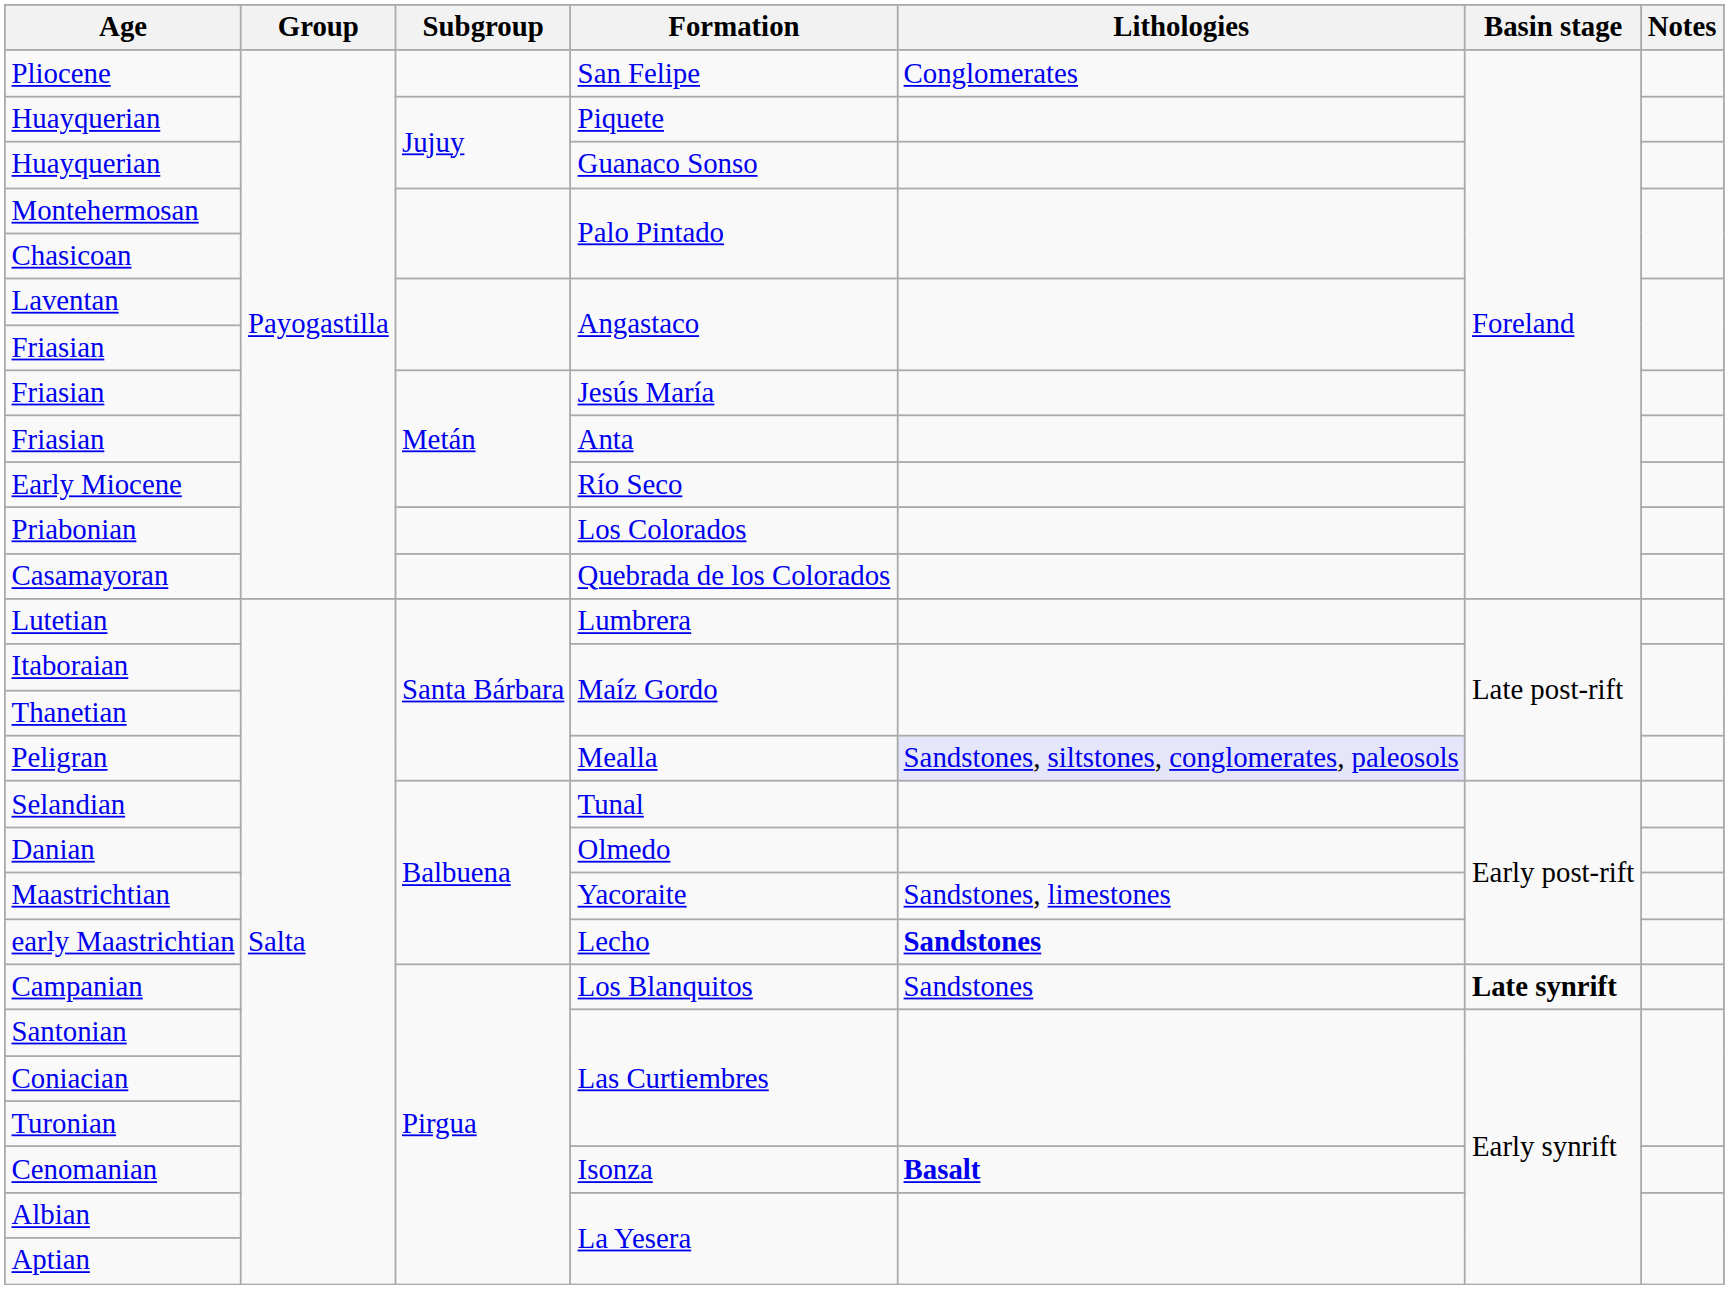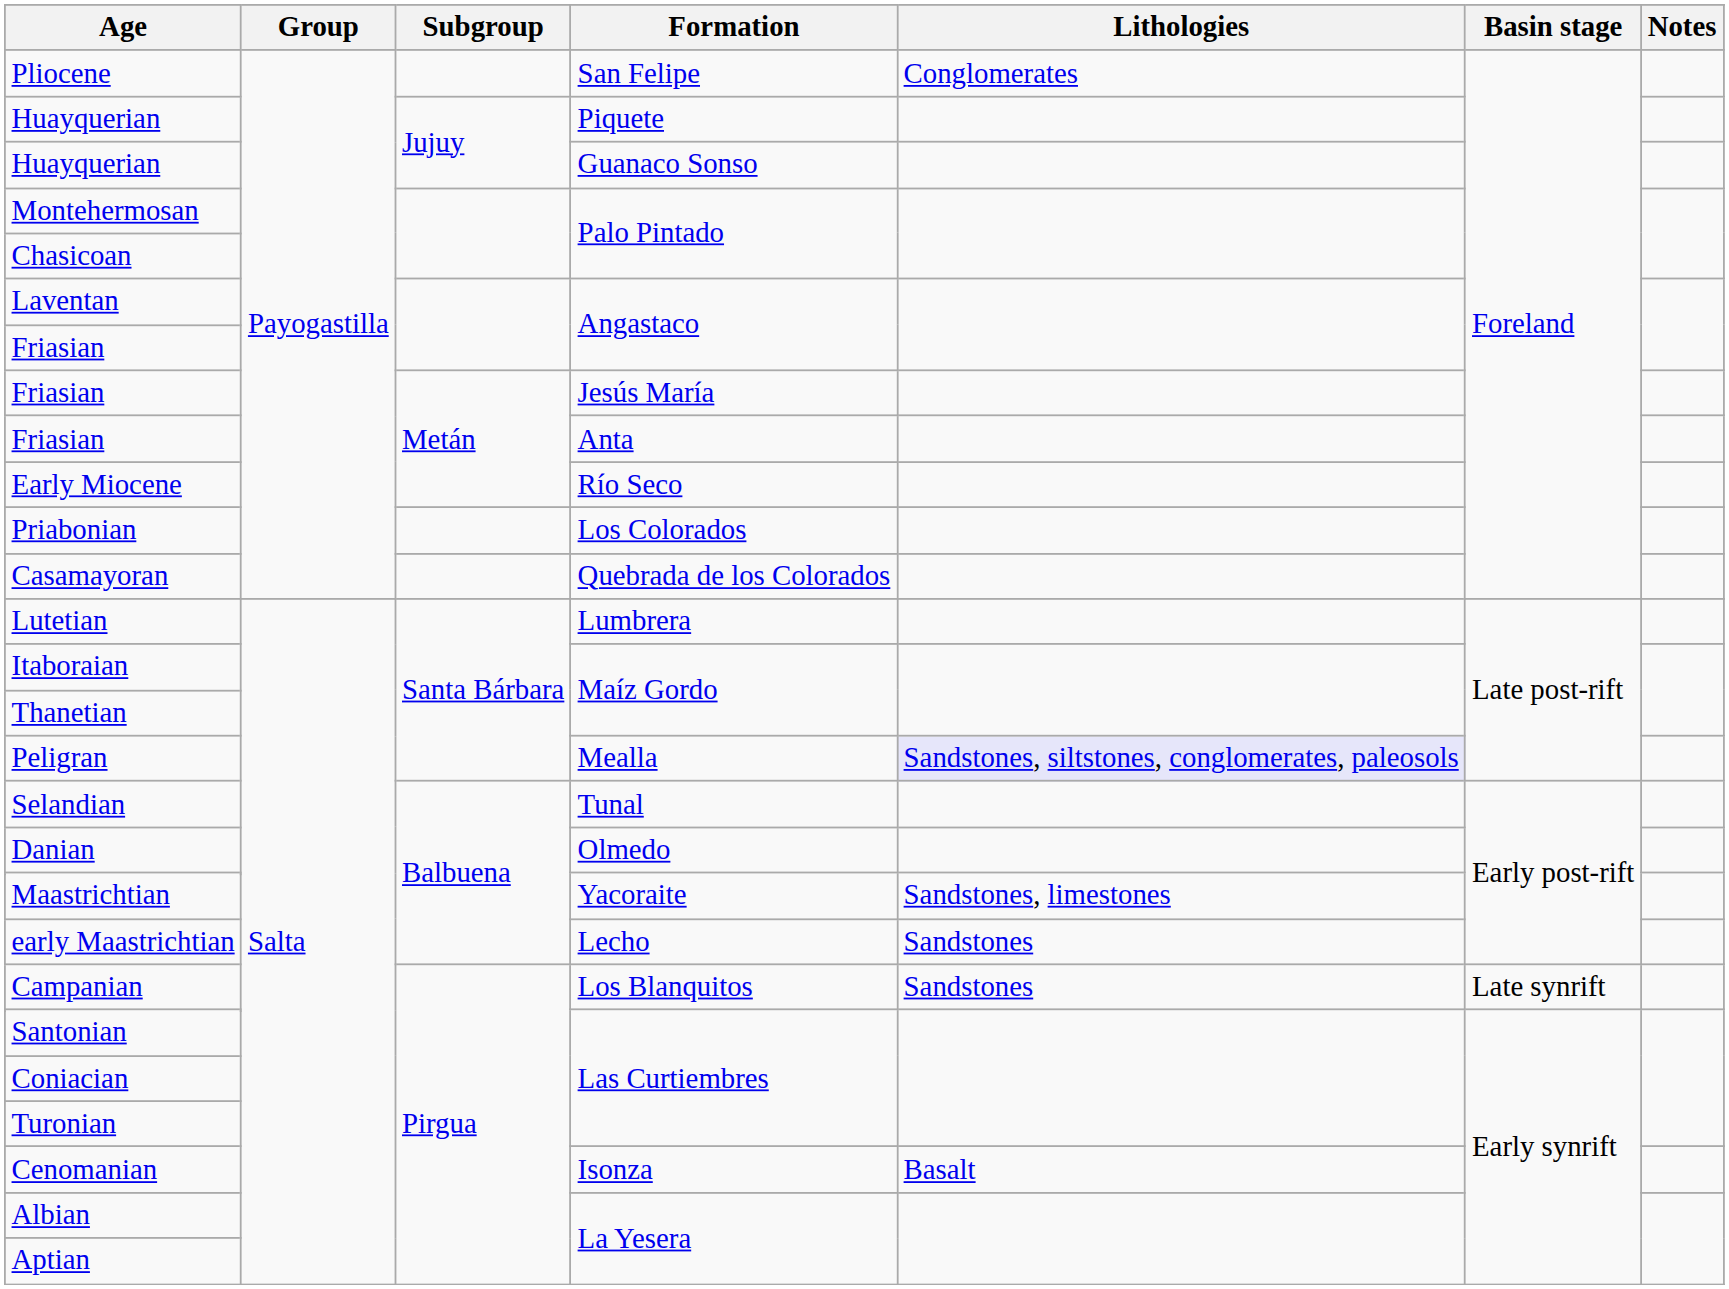(972, 940) bold -> (968, 940) normal
(1544, 986) bold -> (1539, 986) normal
(942, 1169) bold -> (940, 1169) normal
